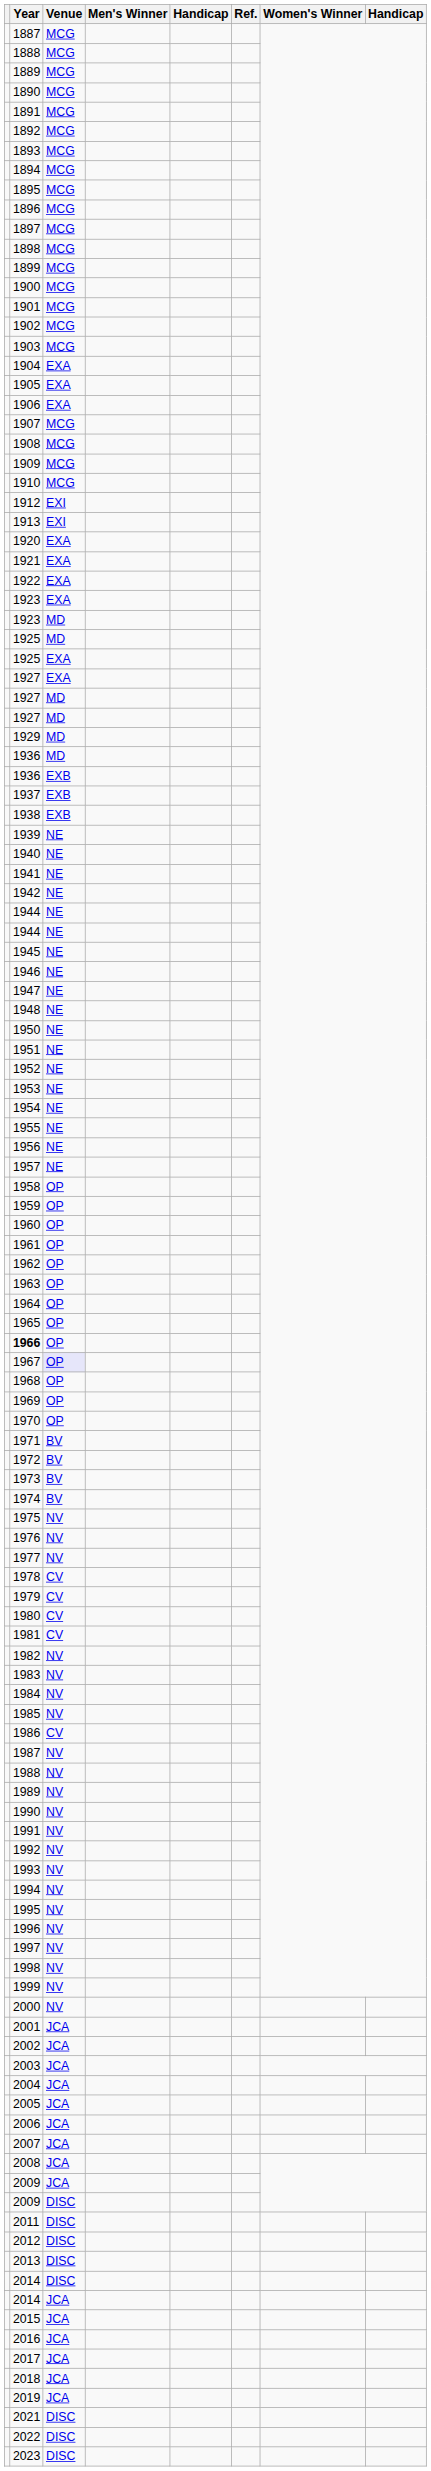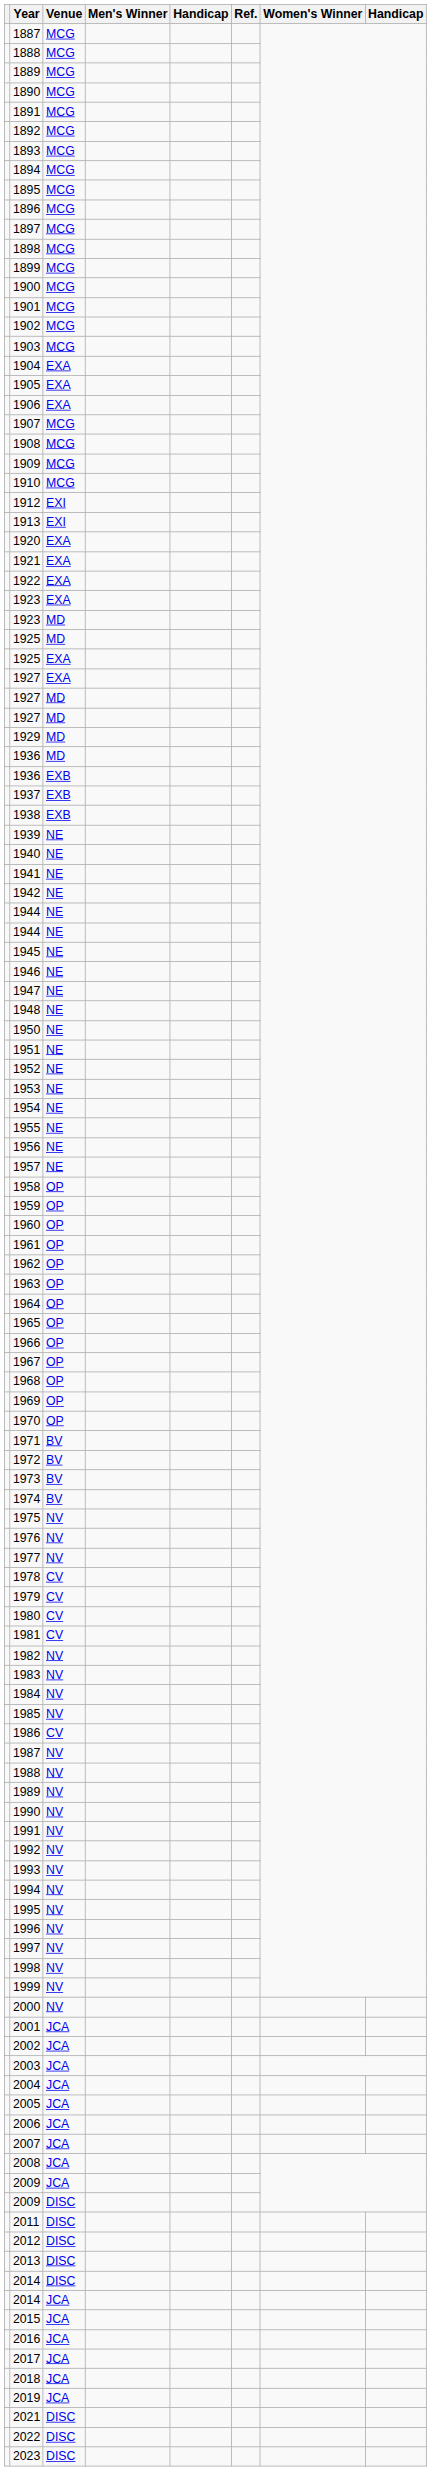(27, 1342) bold -> (27, 1342) normal
(55, 1362) lavender background -> (55, 1362) no background
